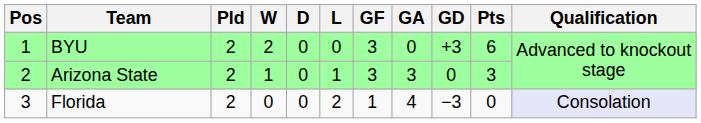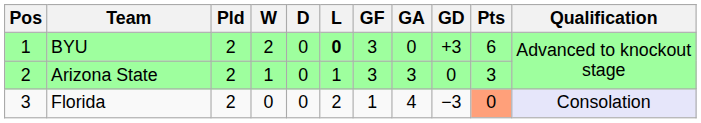(336, 46) normal -> (336, 46) bold
(491, 103) no background -> (491, 103) lightsalmon background
